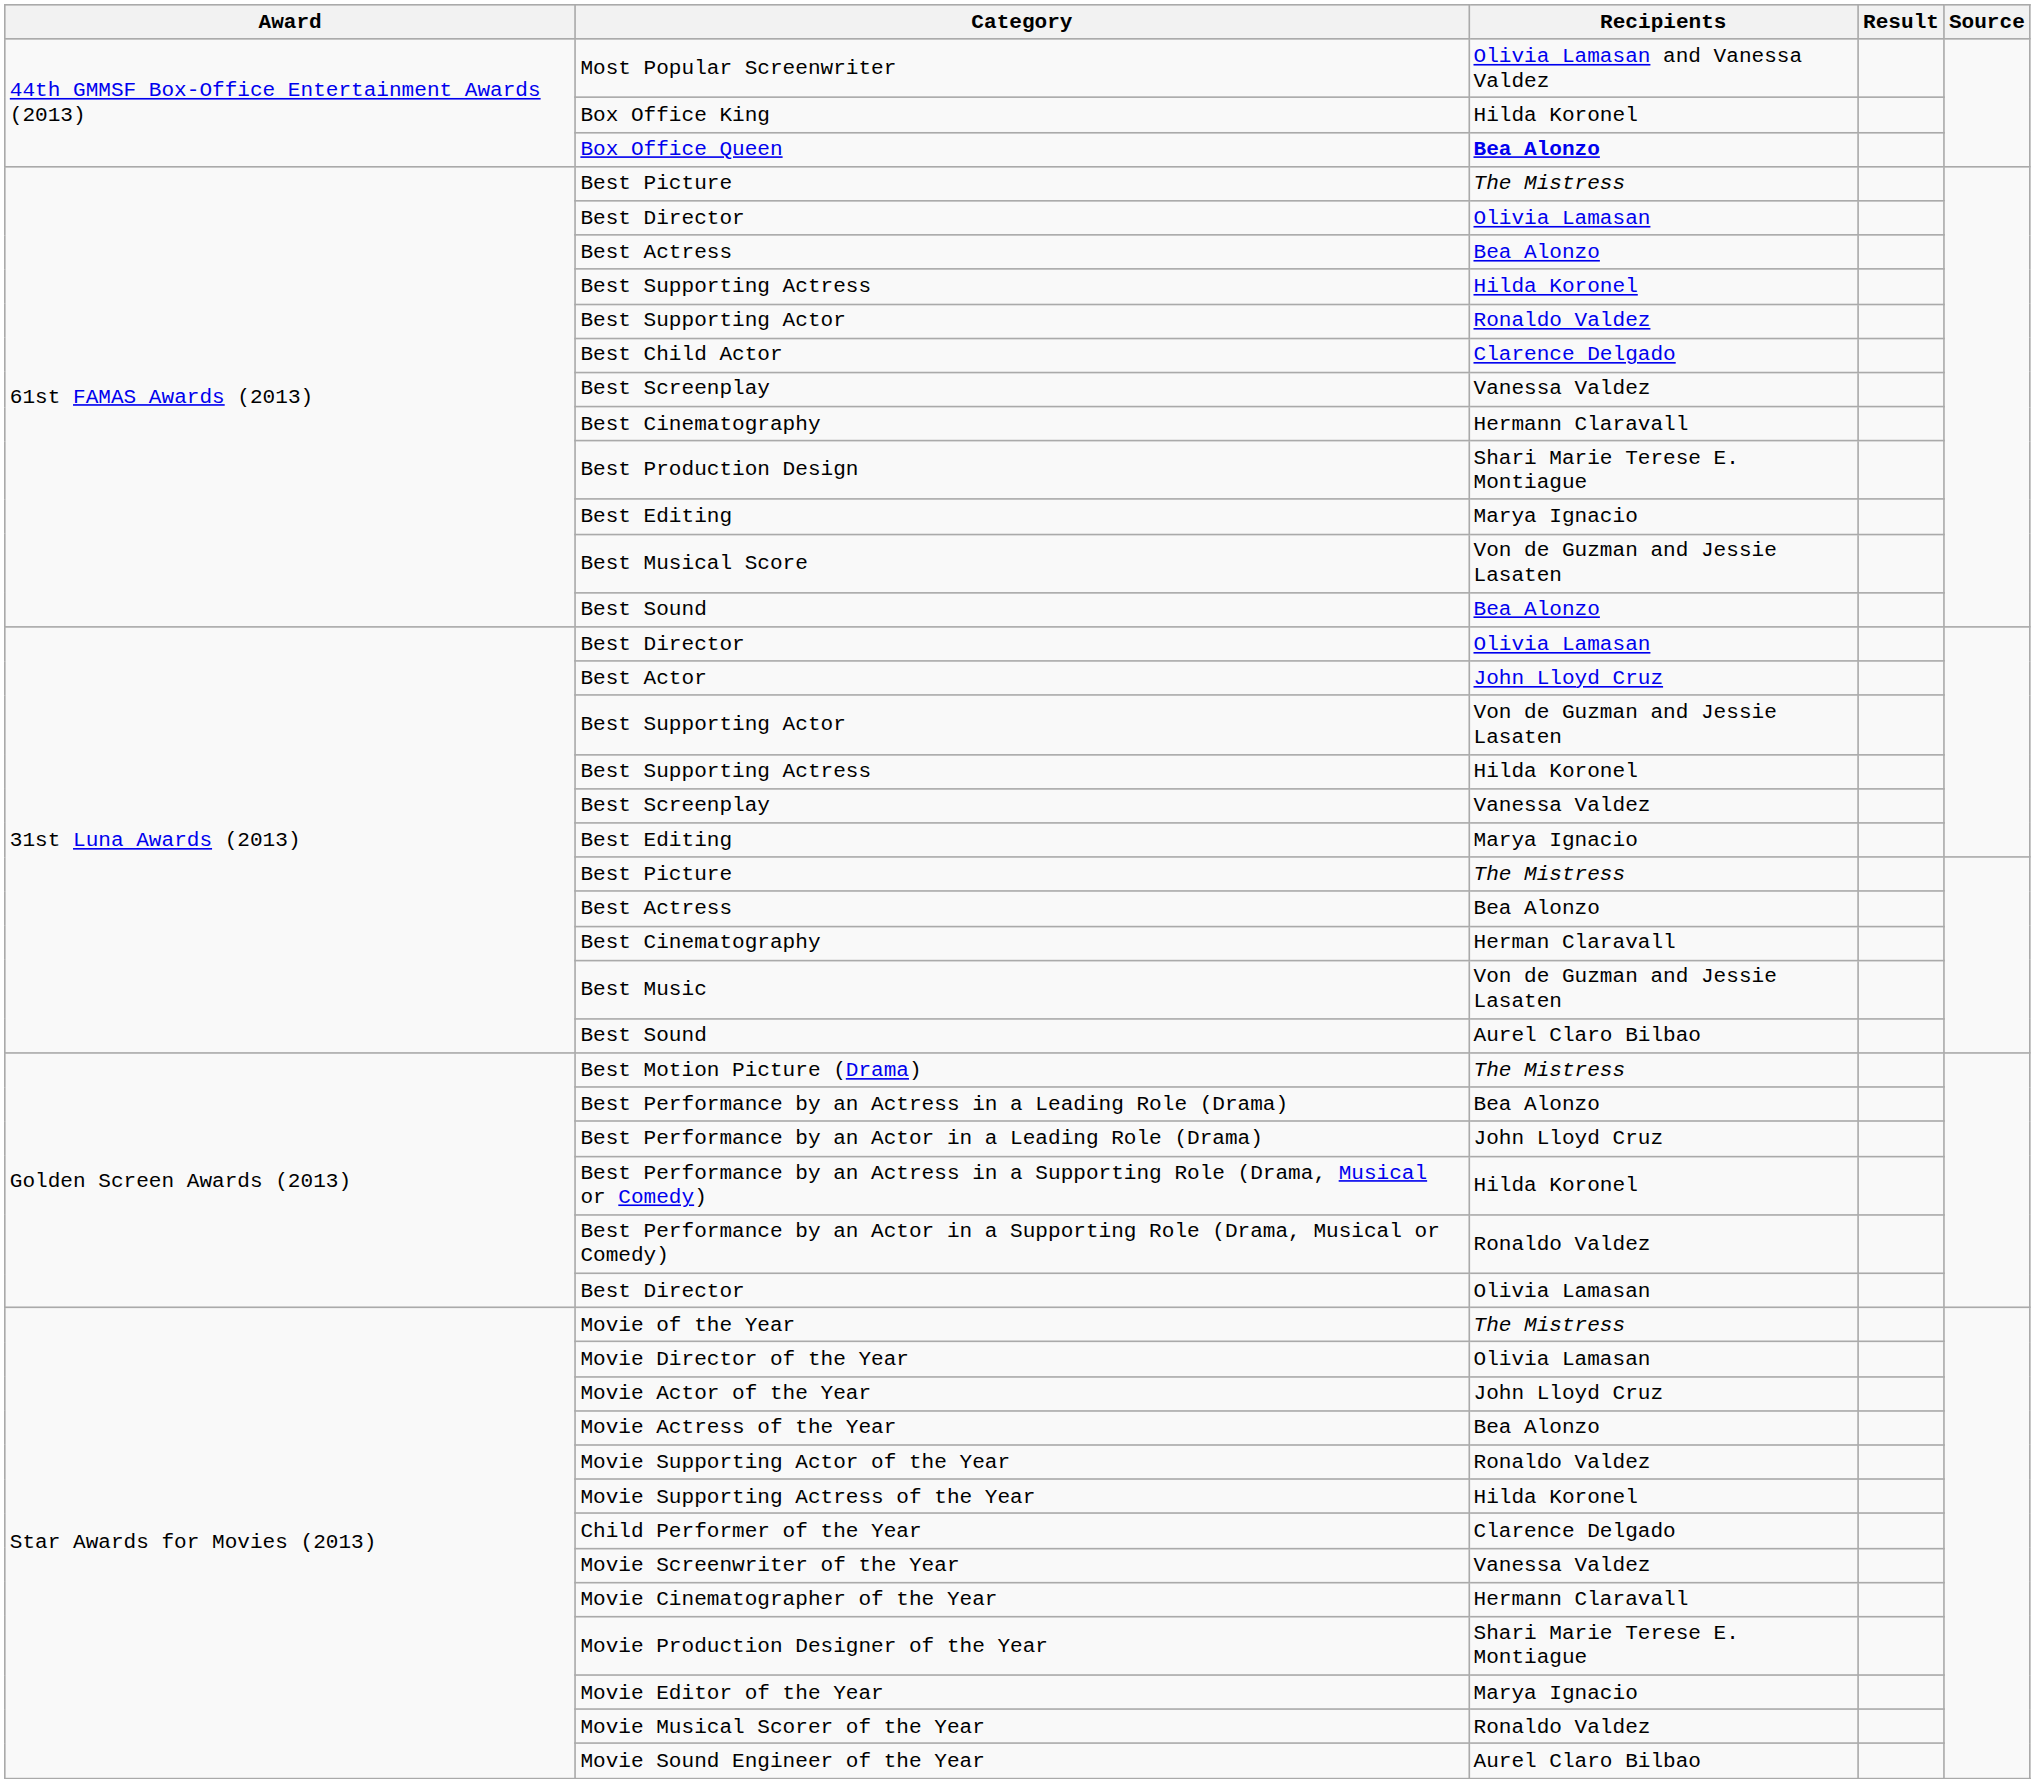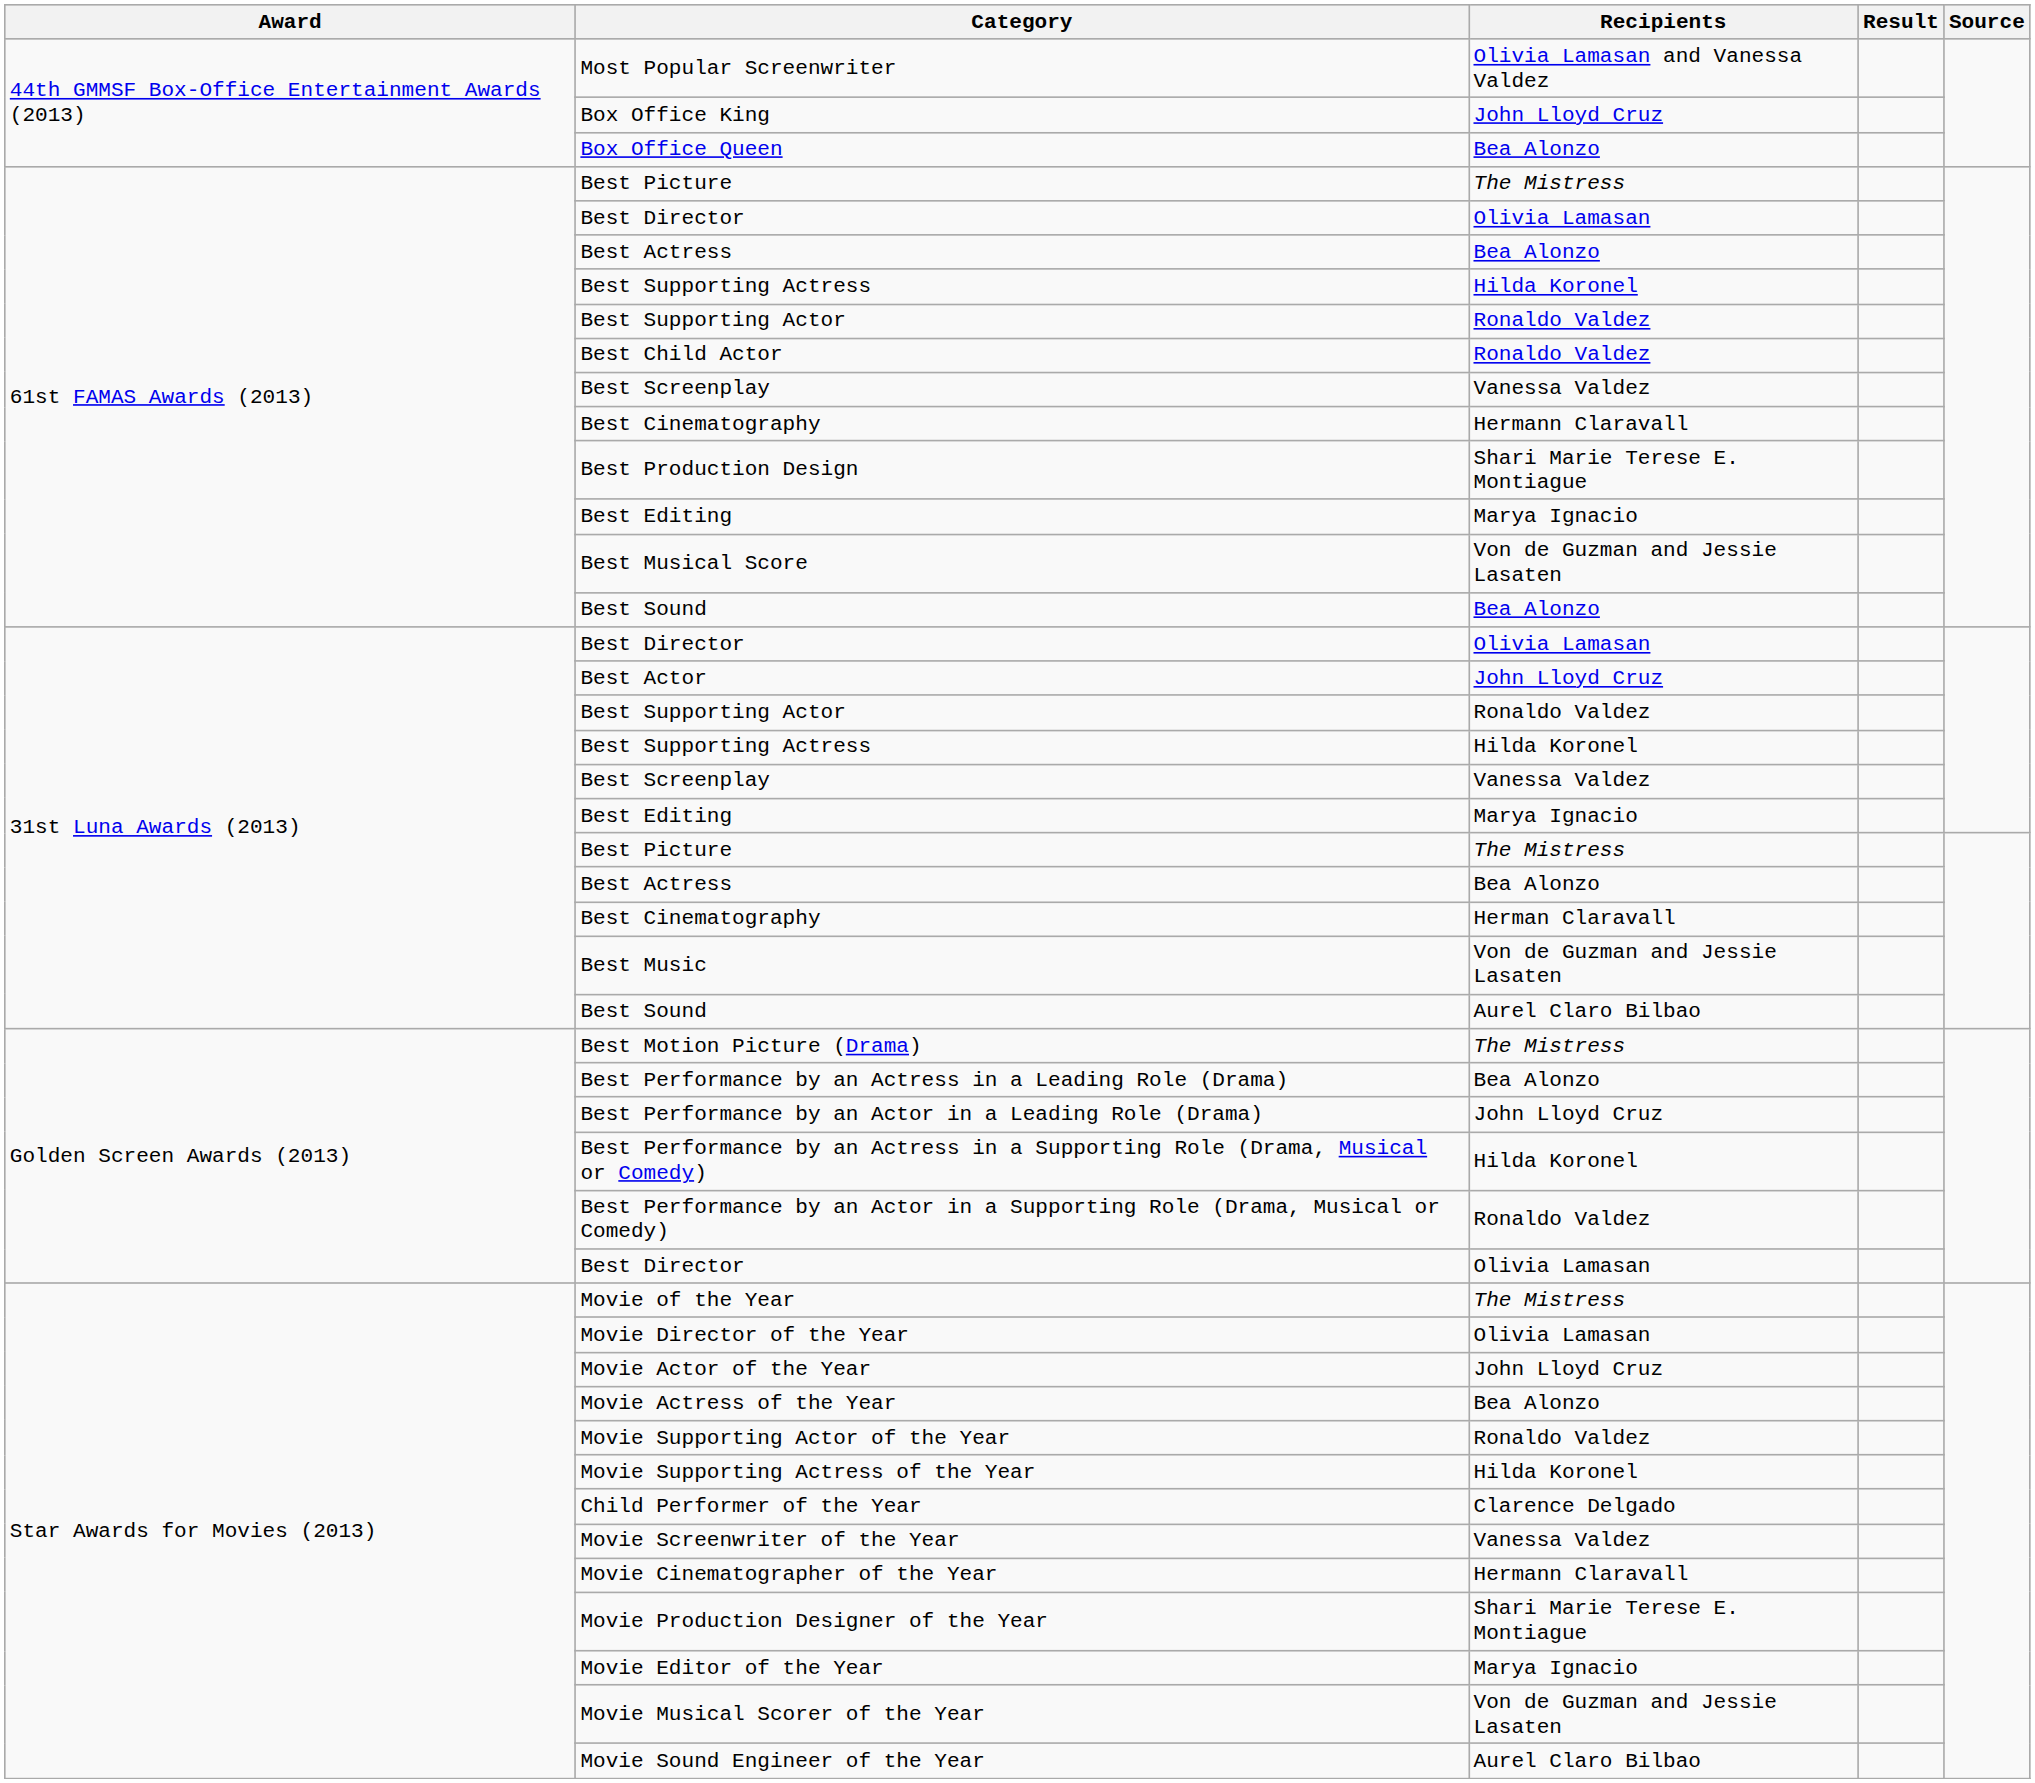(1556, 115) Hilda Koronel -> (1568, 115) John Lloyd Cruz
(1537, 149) bold -> (1537, 149) normal
(1575, 355) Clarence Delgado -> (1562, 355) Ronaldo Valdez
(1625, 725) Von de Guzman and Jessie Lasaten -> (1562, 713) Ronaldo Valdez
(1562, 1727) Ronaldo Valdez -> (1625, 1714) Von de Guzman and Jessie Lasaten
